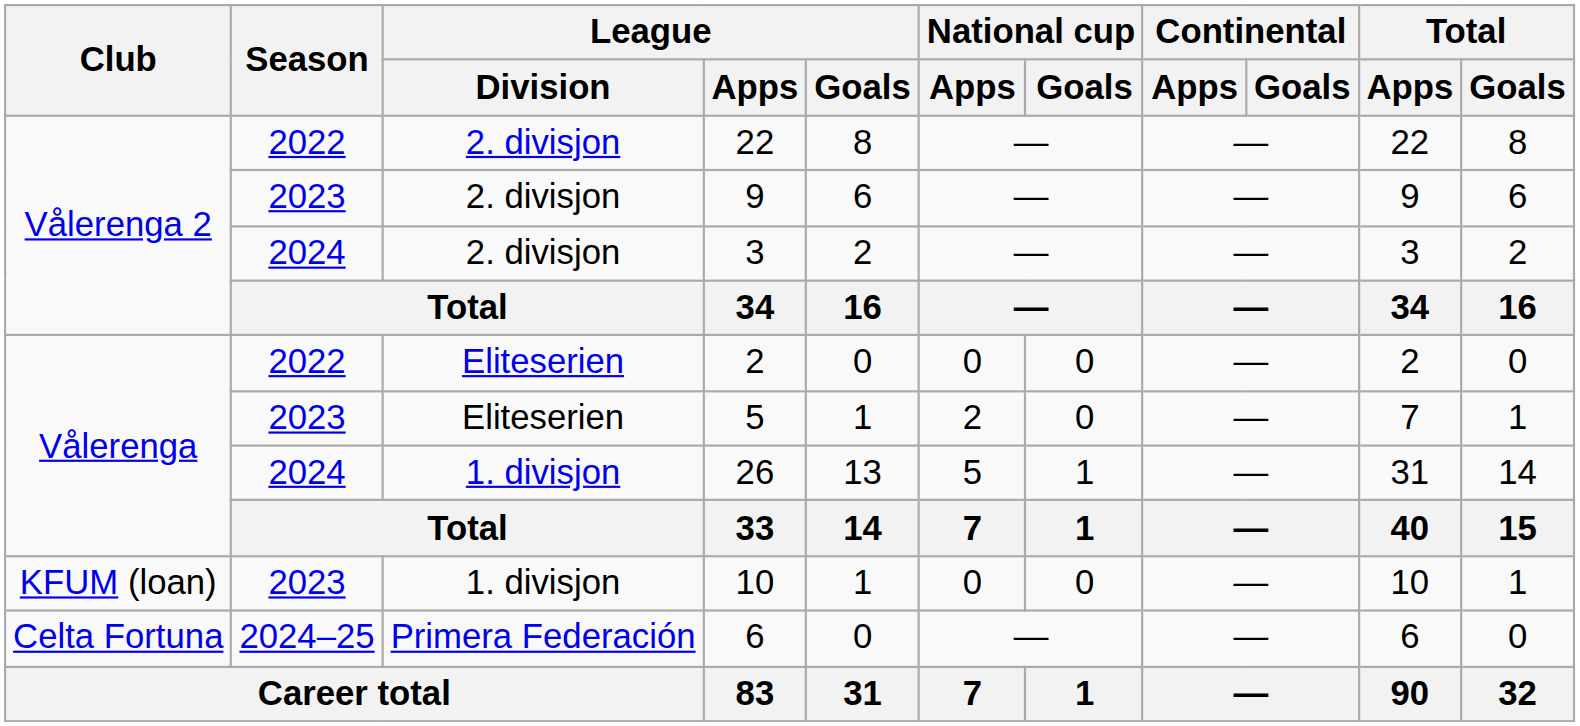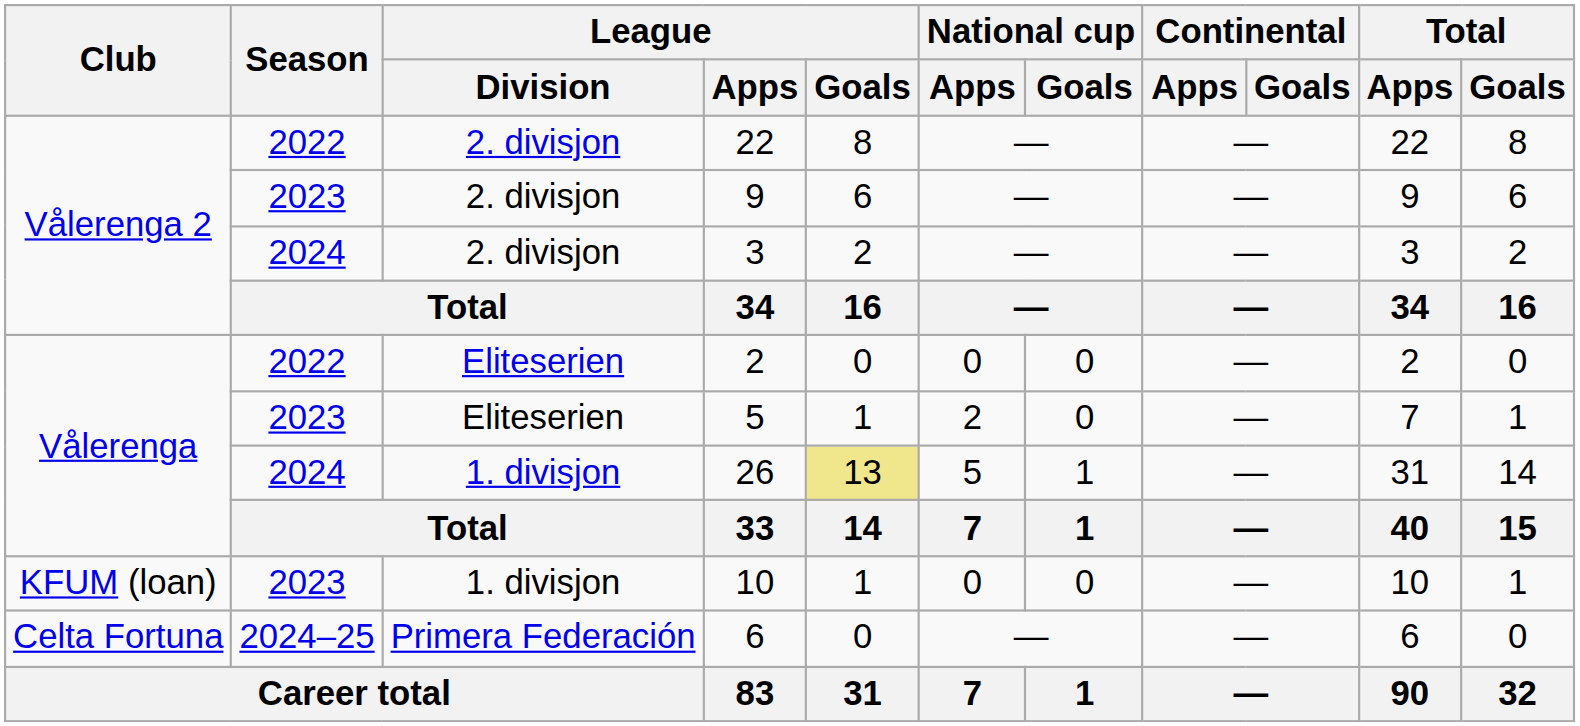(863, 472) no background -> (863, 472) khaki background
